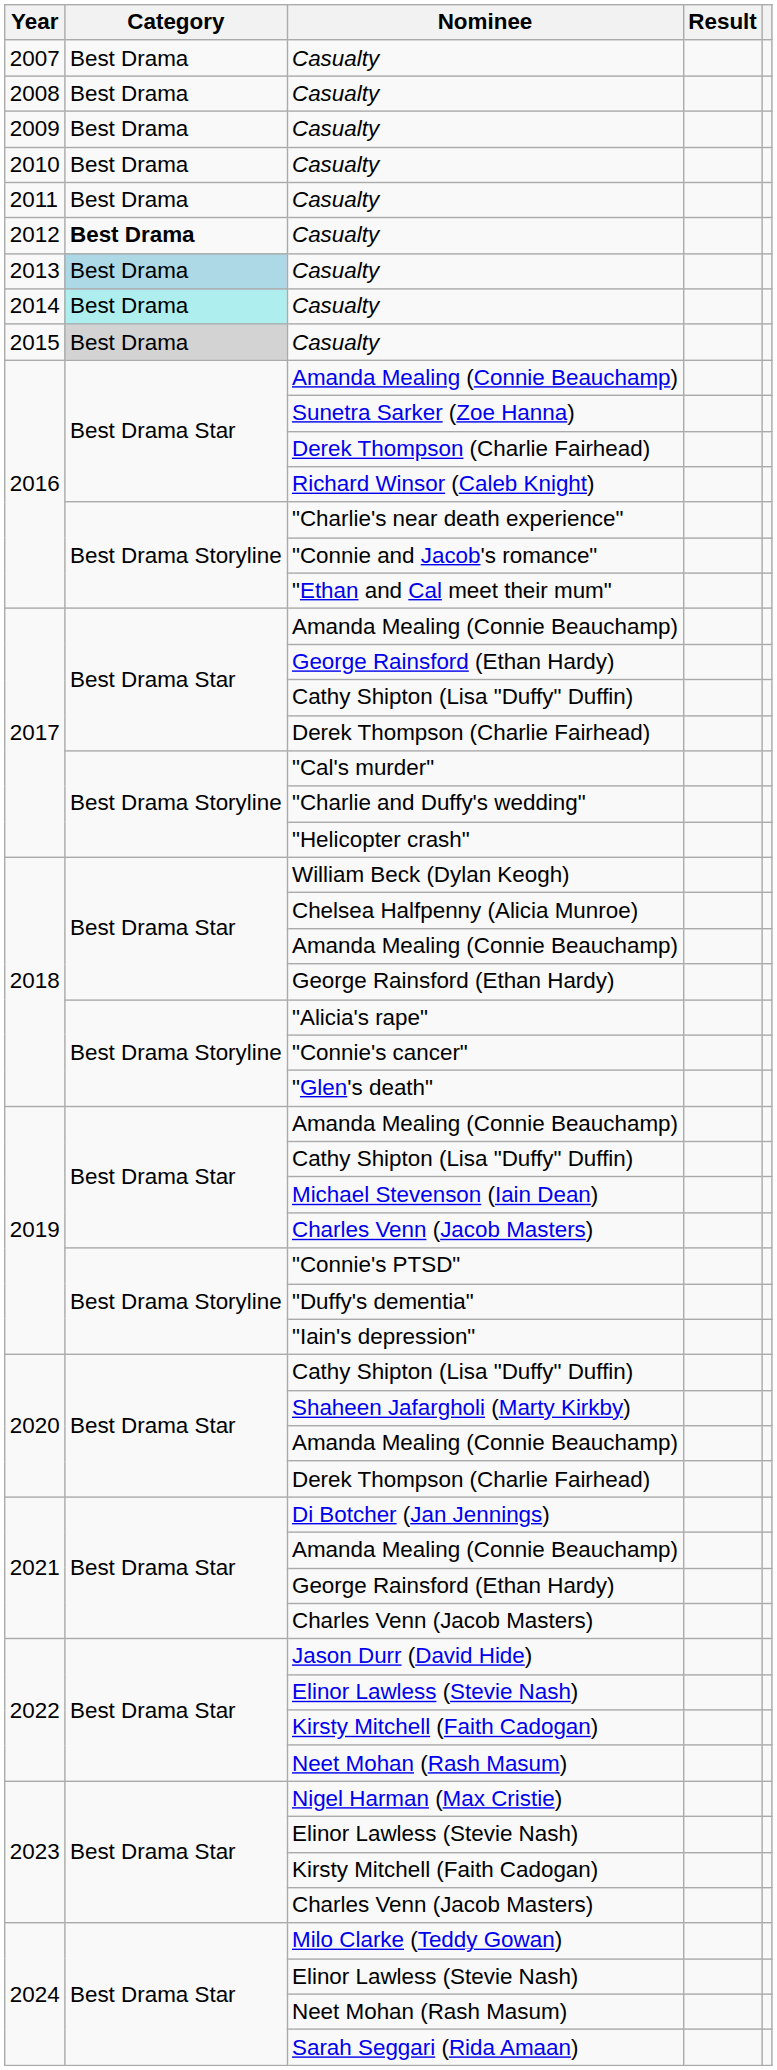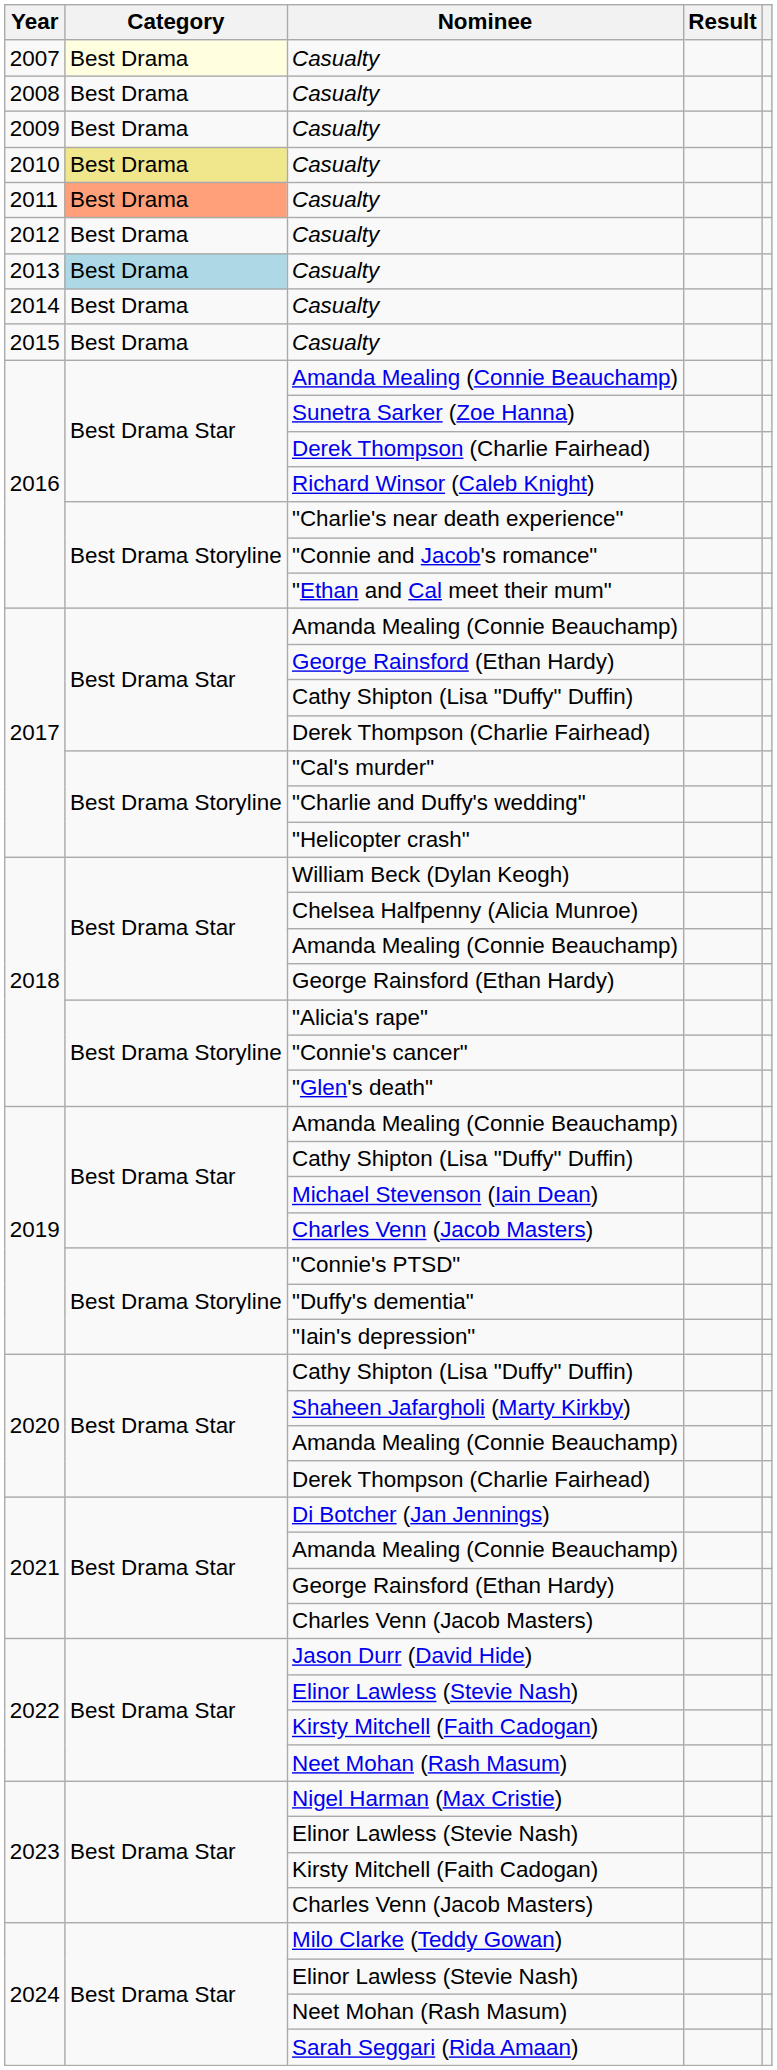(129, 57) no background -> (129, 57) lightyellow background
(129, 164) no background -> (129, 164) khaki background
(129, 199) no background -> (129, 199) lightsalmon background
(132, 235) bold -> (129, 235) normal
(129, 306) paleturquoise background -> (129, 306) no background
(129, 341) lightgrey background -> (129, 341) no background
